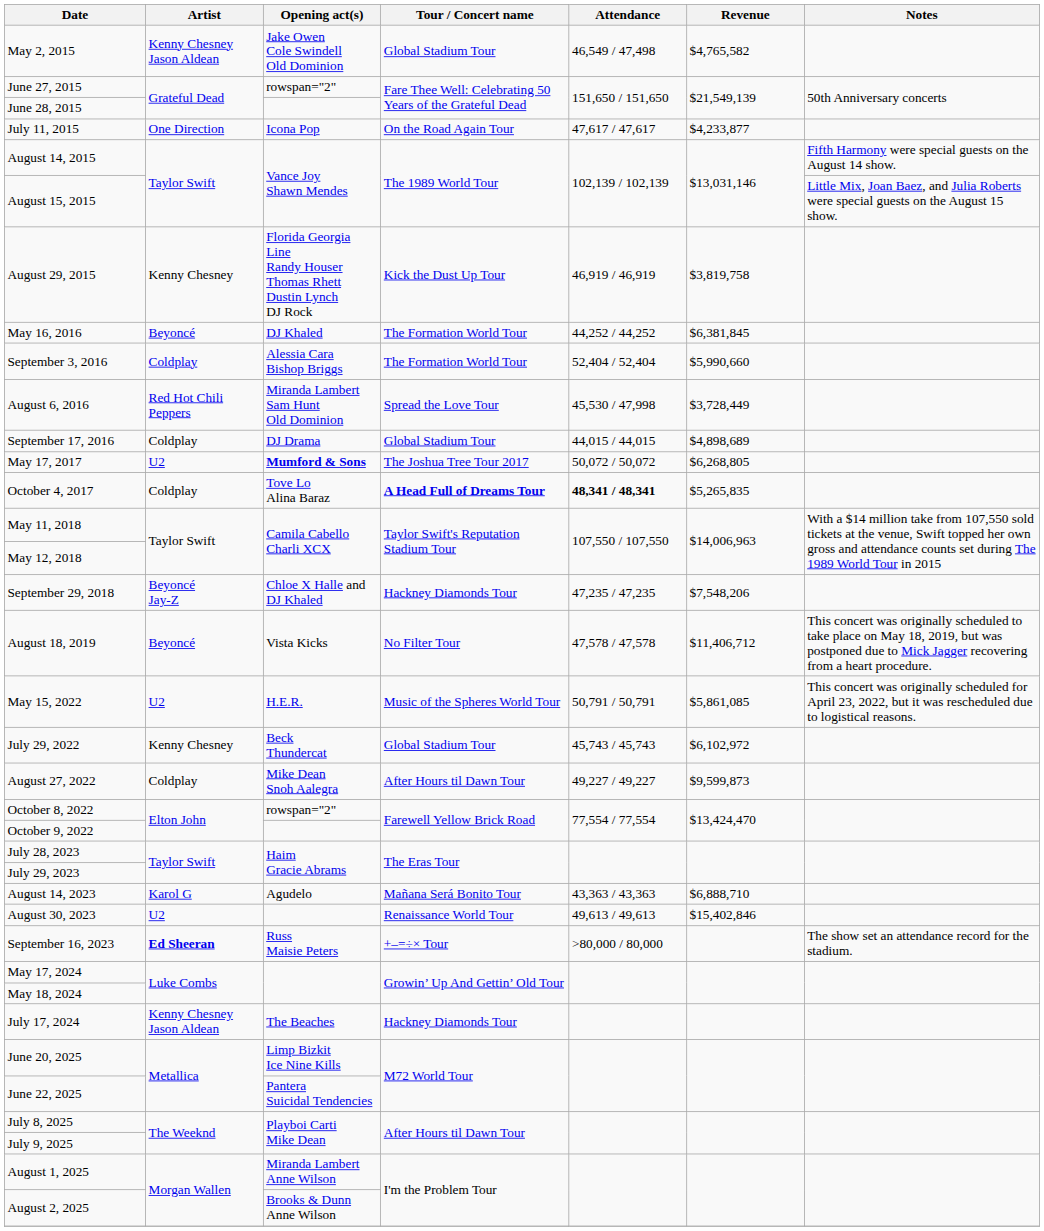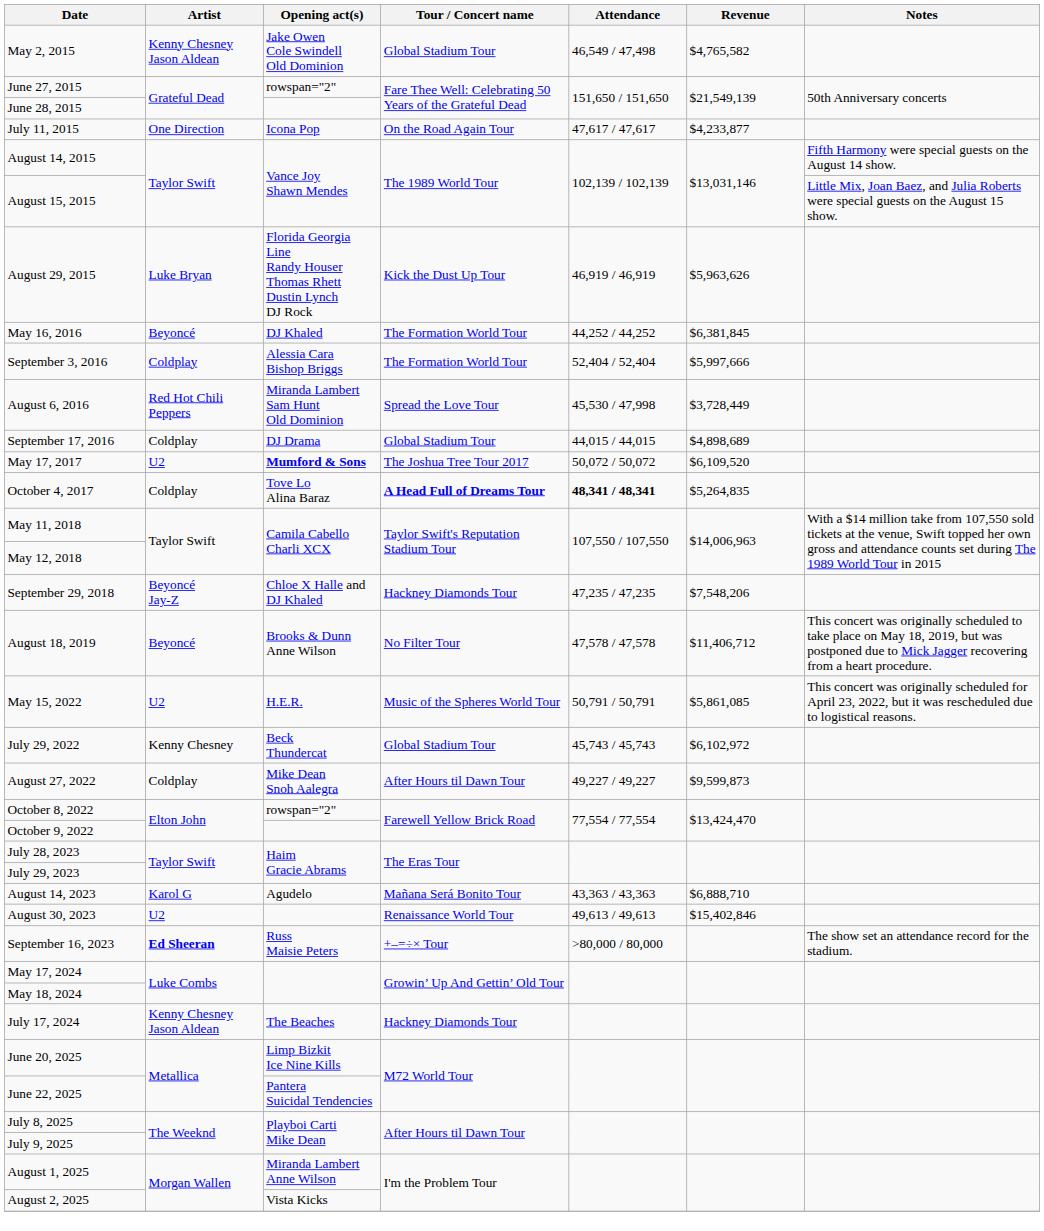(191, 274) Kenny Chesney -> (180, 274) Luke Bryan
(719, 274) $3,819,758 -> (719, 274) $5,963,626
(719, 361) $5,990,660 -> (719, 361) $5,997,666
(719, 461) $6,268,805 -> (719, 461) $6,109,520
(719, 490) $5,265,835 -> (719, 490) $5,264,835
(297, 643) Vista Kicks -> (309, 643) Brooks & Dunn Anne Wilson
(309, 1207) Brooks & Dunn Anne Wilson -> (297, 1200) Vista Kicks
